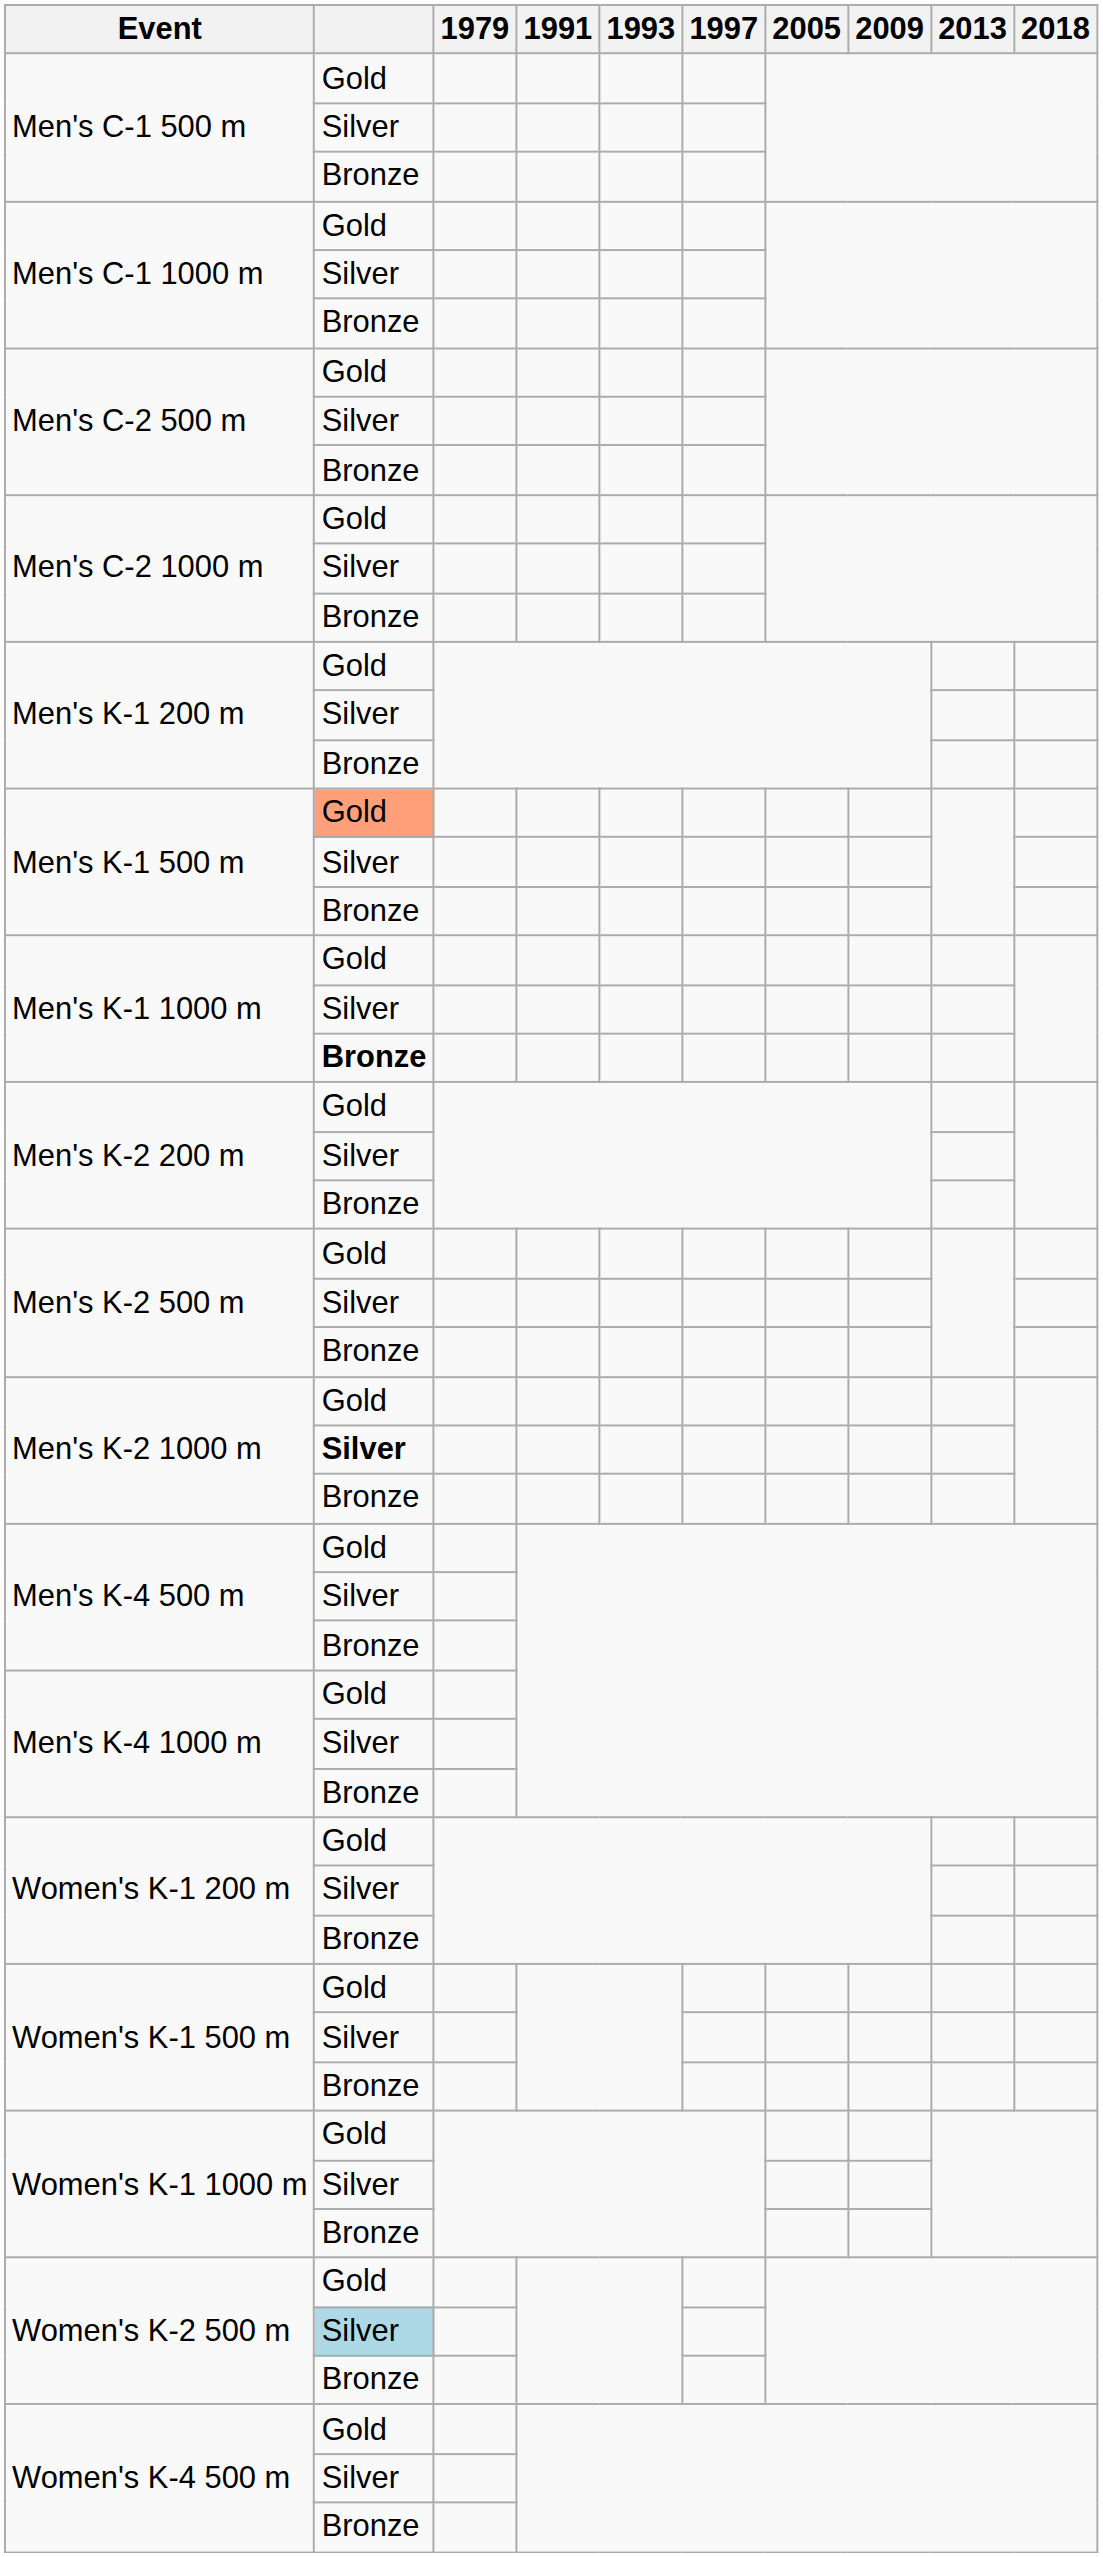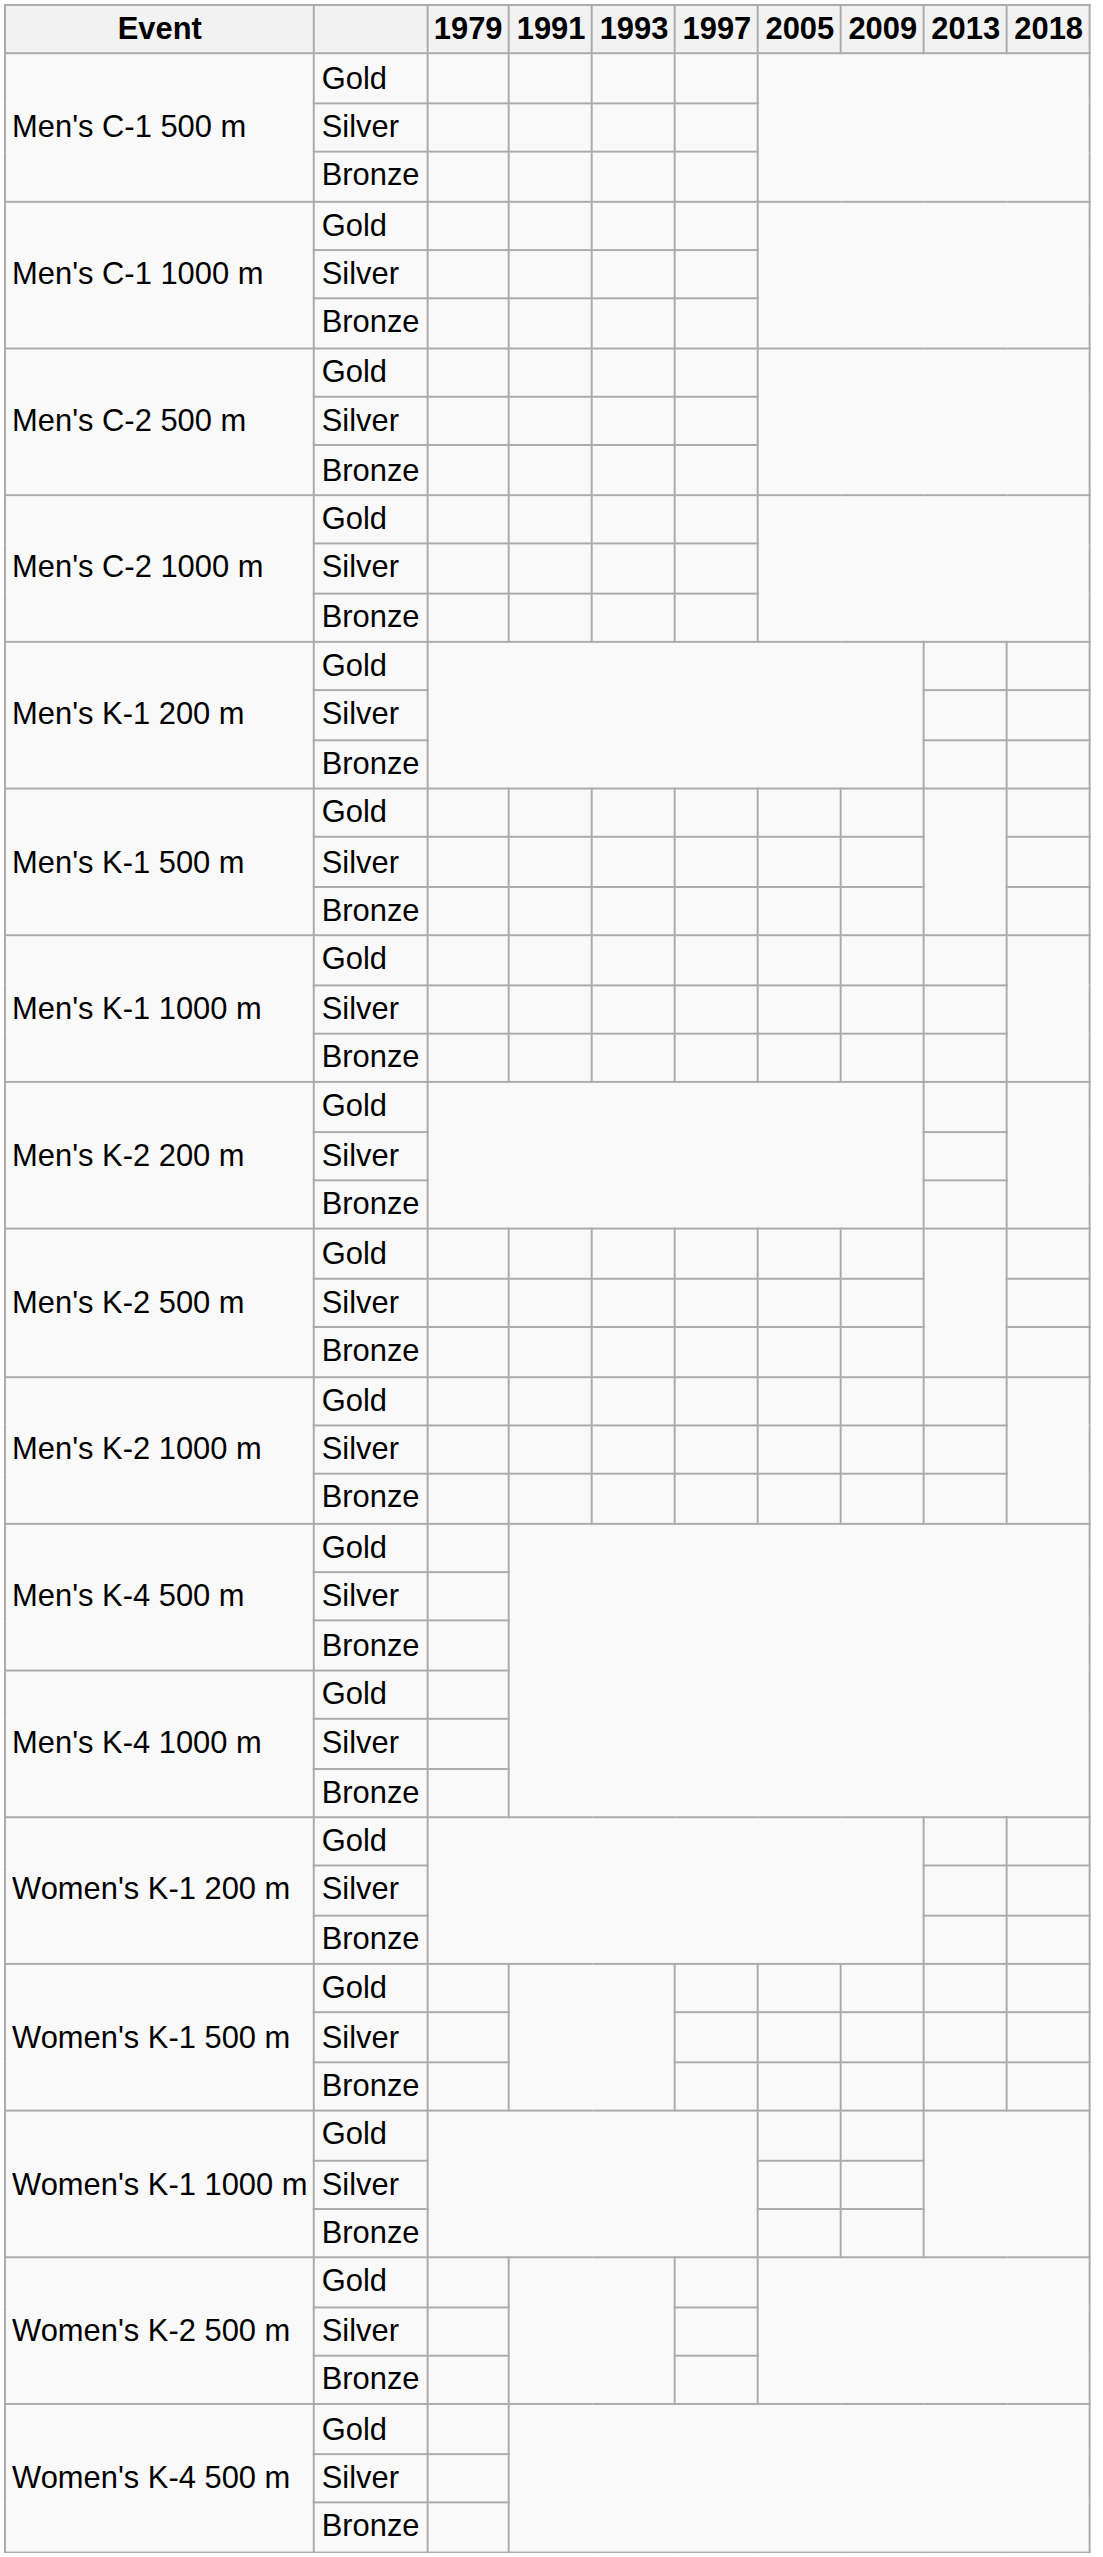(354, 812) lightsalmon background -> (354, 812) no background
(374, 1057) bold -> (371, 1057) normal
(364, 1449) bold -> (360, 1449) normal
(360, 2330) lightblue background -> (360, 2330) no background
